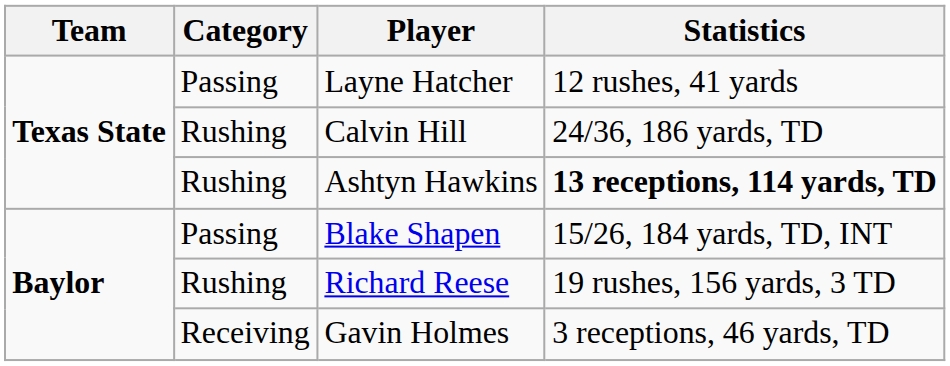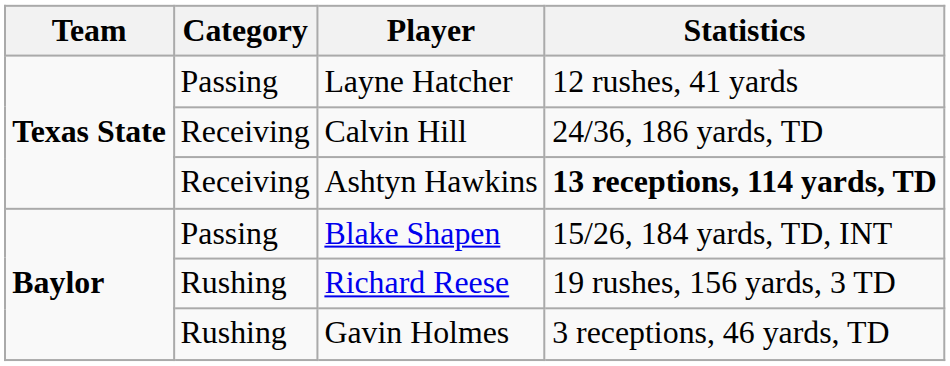(234, 131) Rushing -> (245, 131) Receiving
(234, 182) Rushing -> (245, 182) Receiving
(245, 333) Receiving -> (234, 333) Rushing
